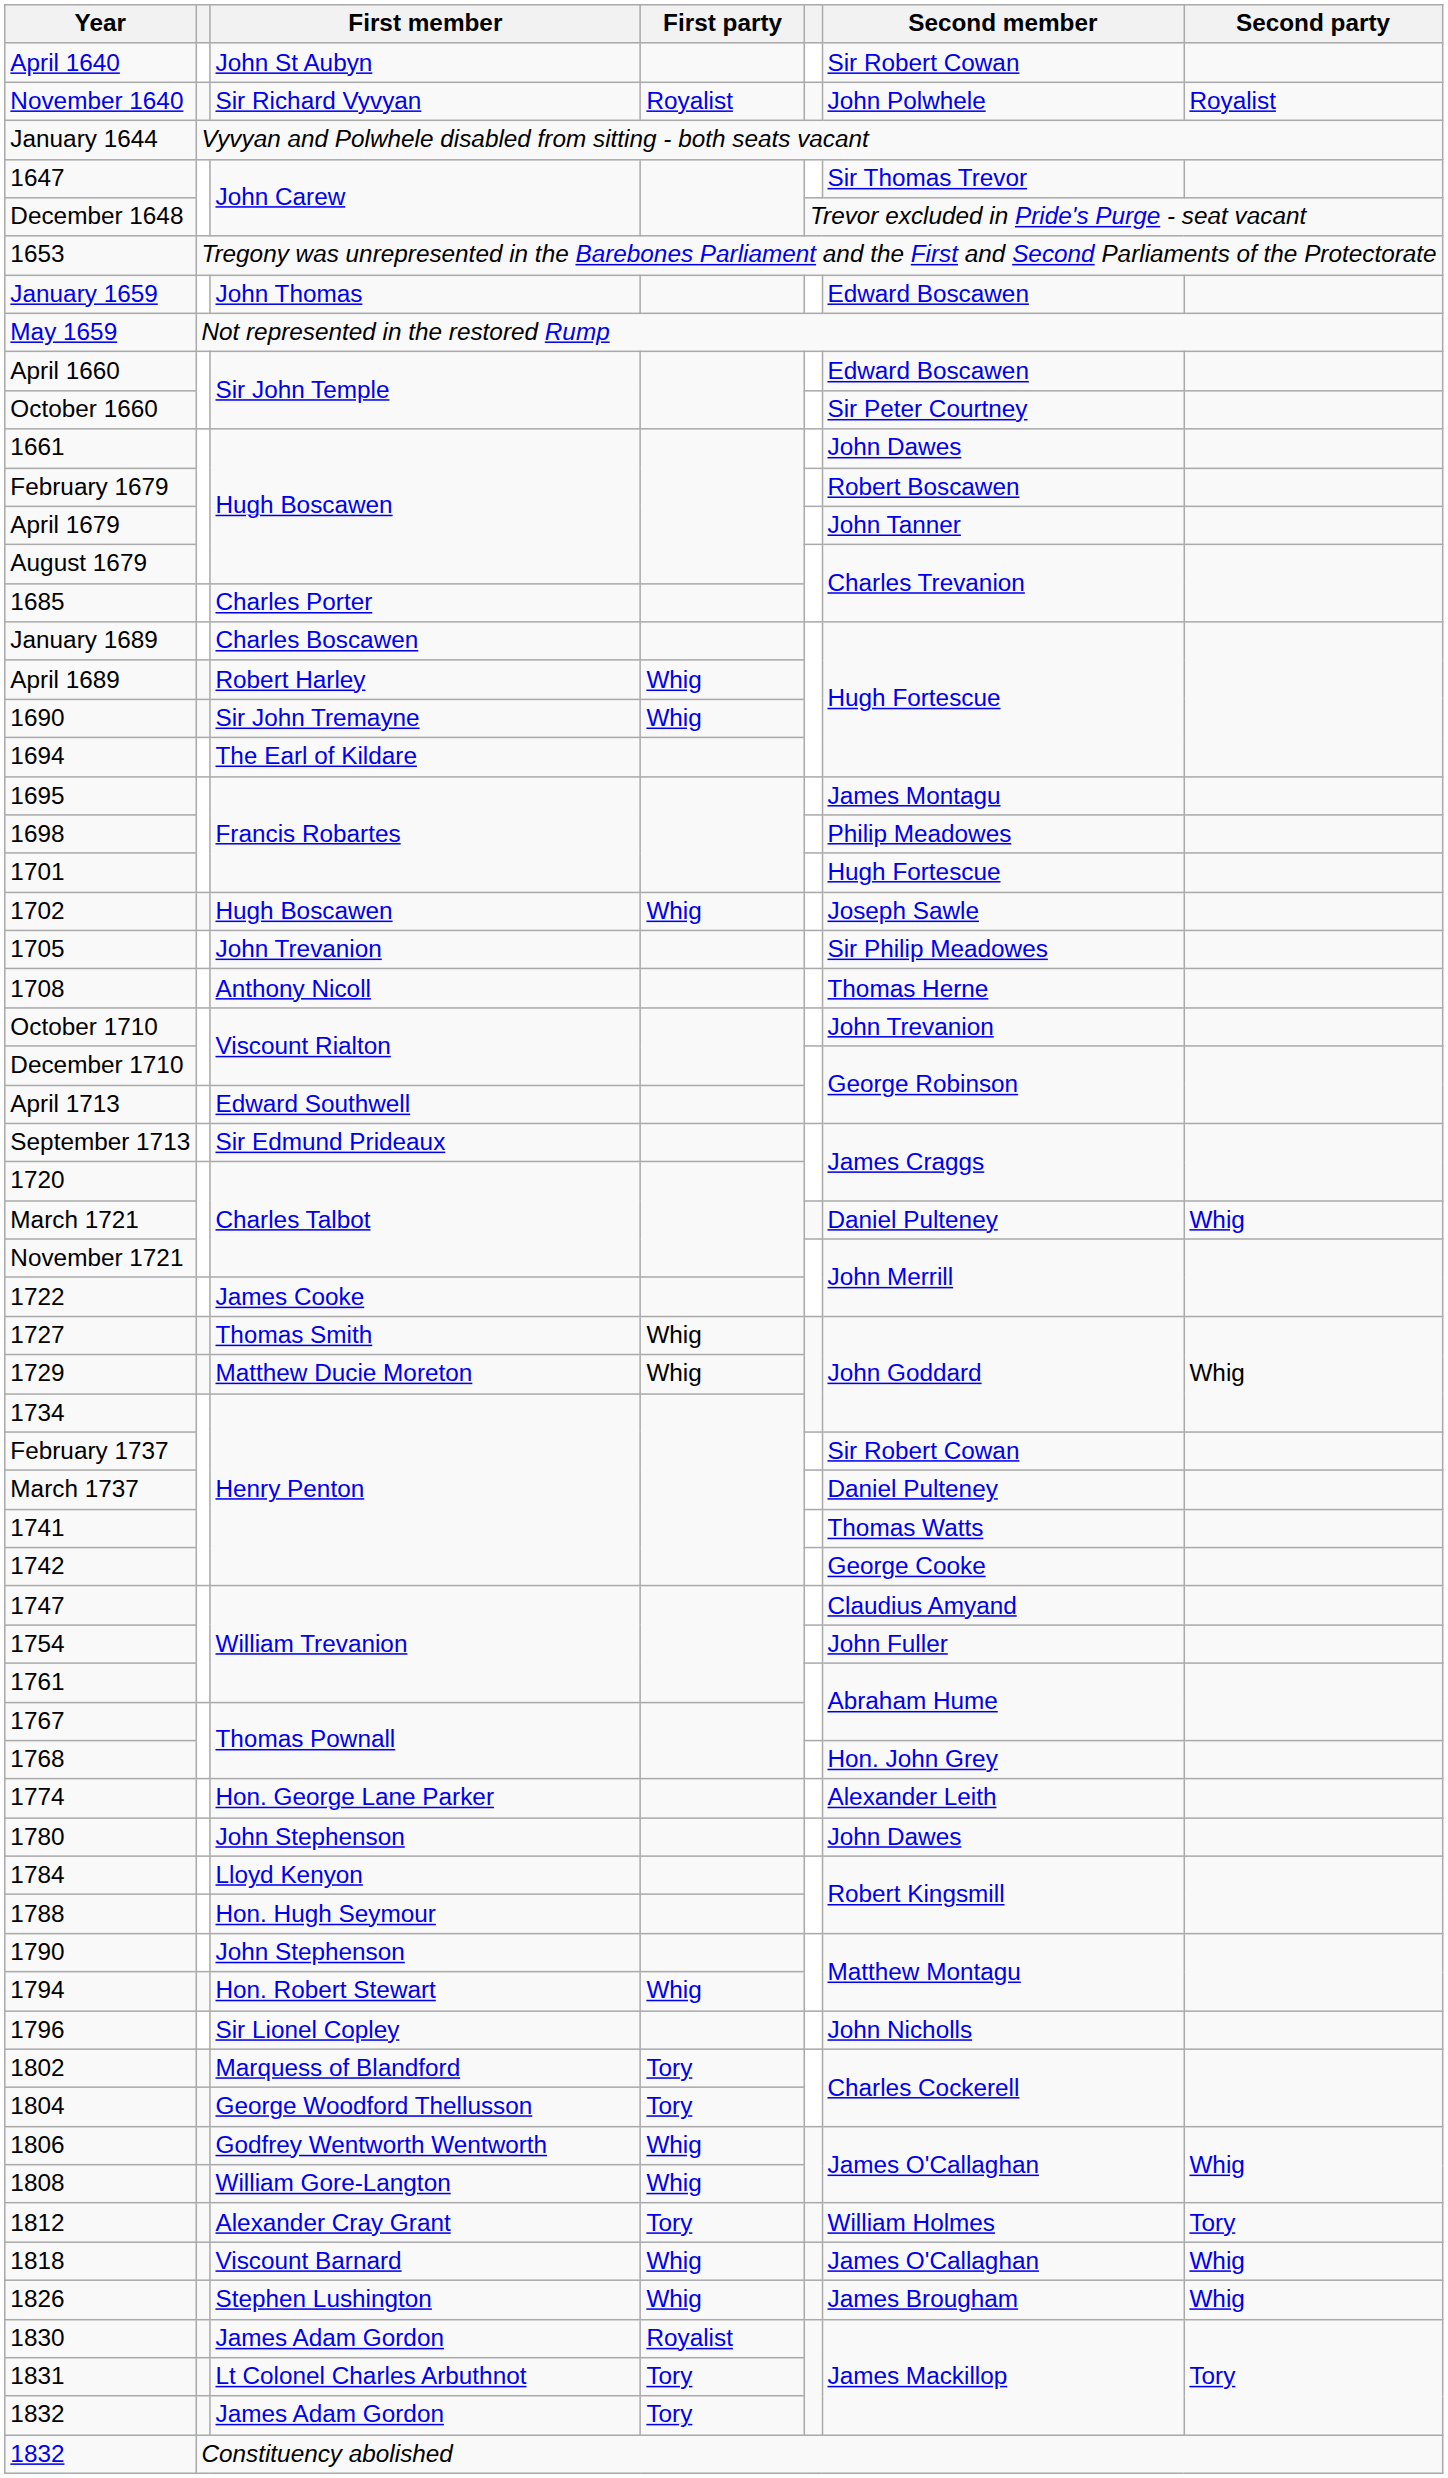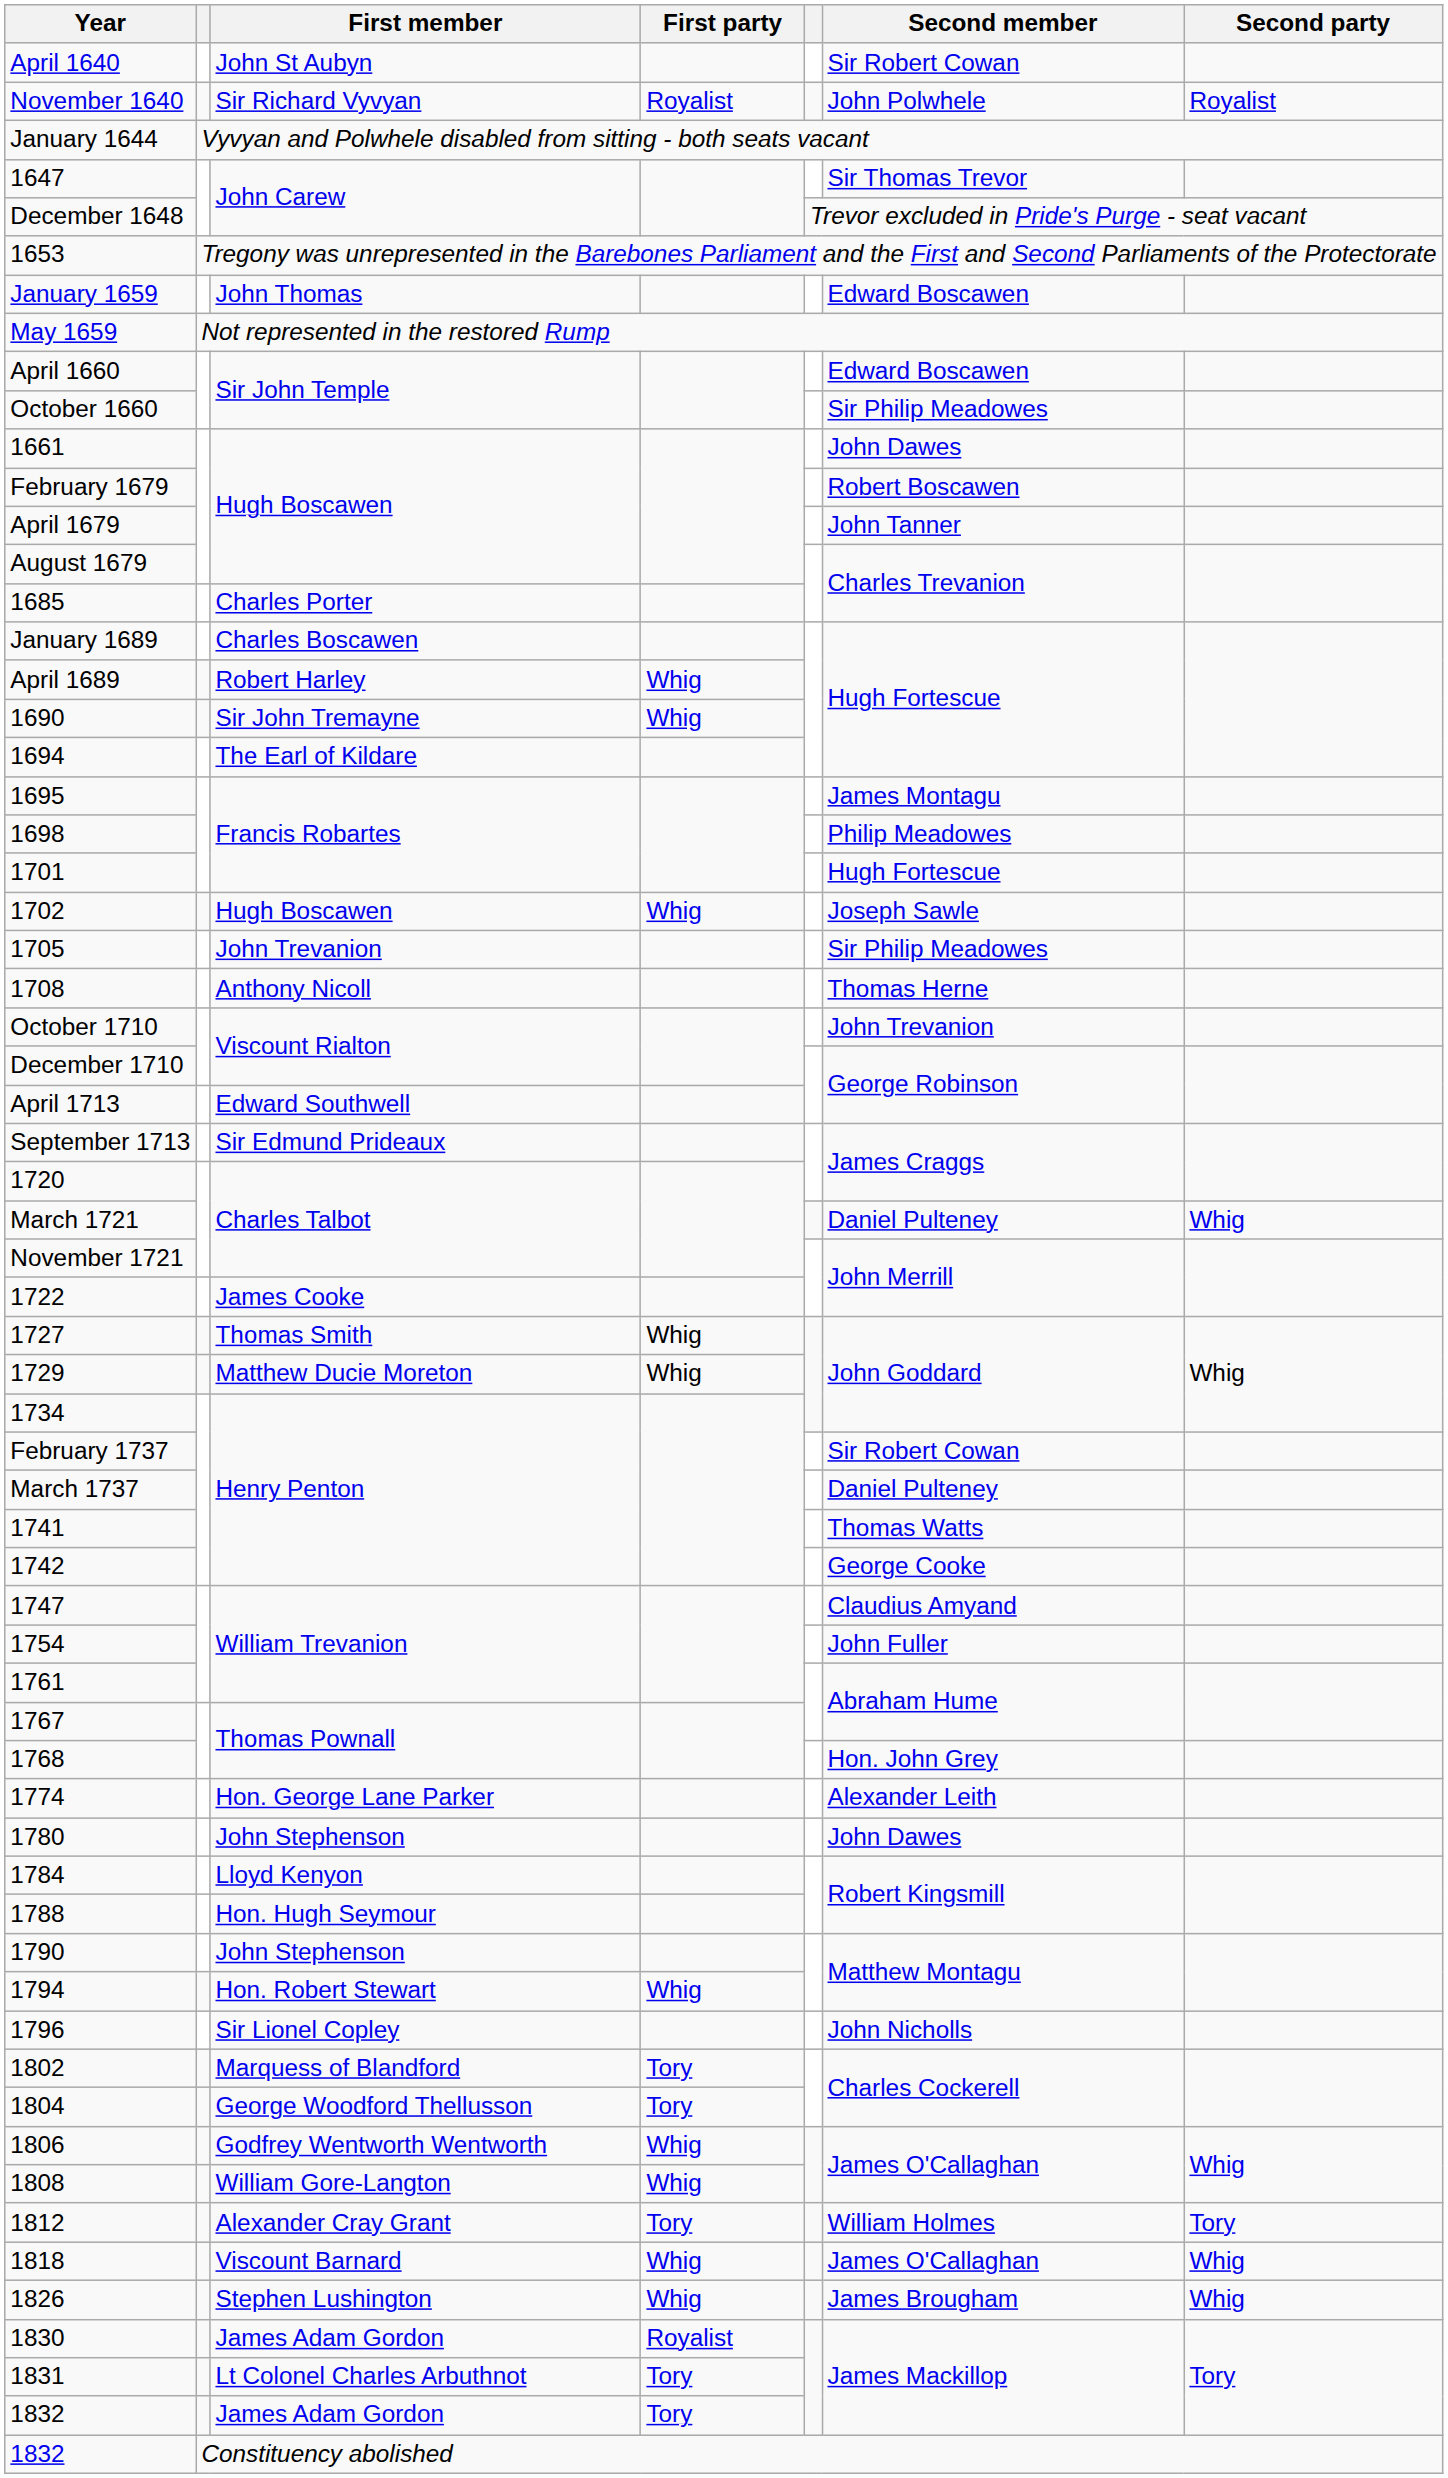(928, 409) Sir Peter Courtney -> (938, 409) Sir Philip Meadowes
